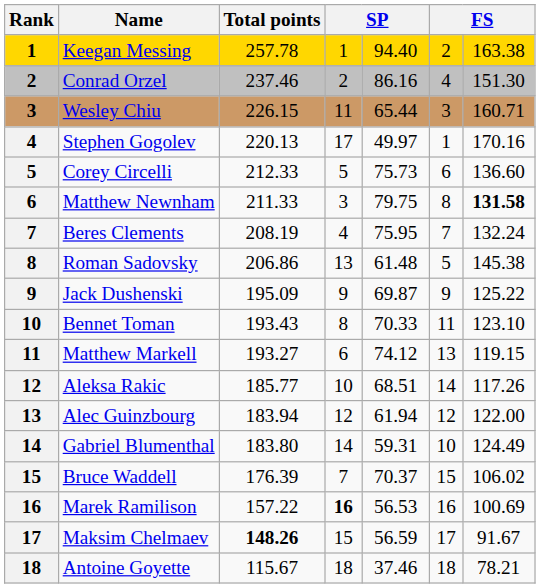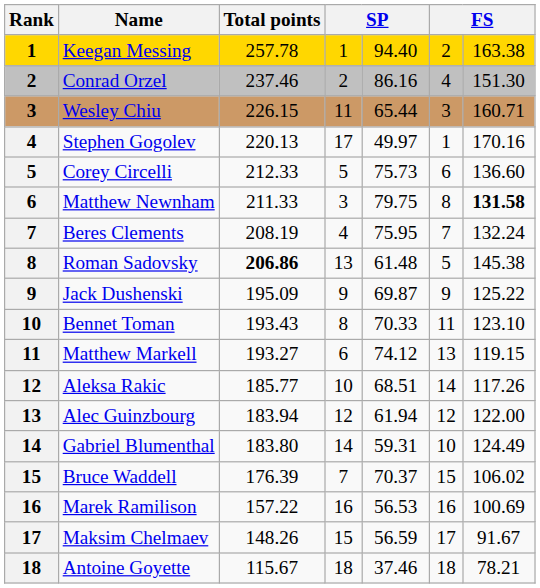(272, 263) normal -> (272, 263) bold
(343, 506) bold -> (343, 506) normal
(272, 537) bold -> (272, 537) normal
